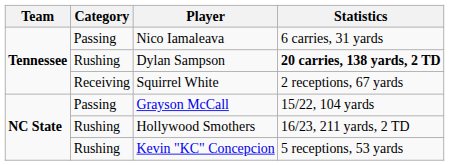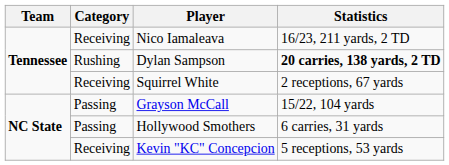(95, 38) Passing -> (102, 38) Receiving
(332, 38) 6 carries, 31 yards -> (345, 38) 16/23, 211 yards, 2 TD
(97, 126) Rushing -> (95, 126) Passing
(345, 126) 16/23, 211 yards, 2 TD -> (332, 126) 6 carries, 31 yards
(97, 148) Rushing -> (102, 148) Receiving
